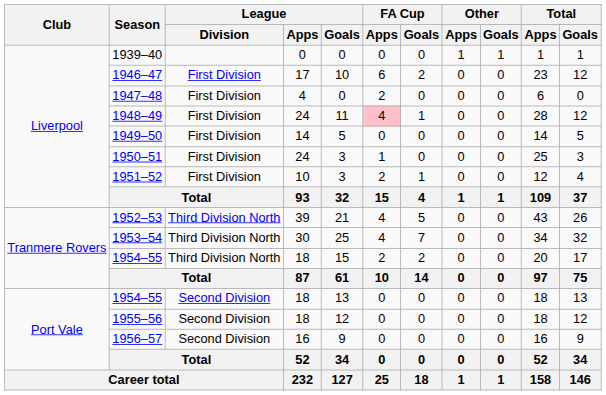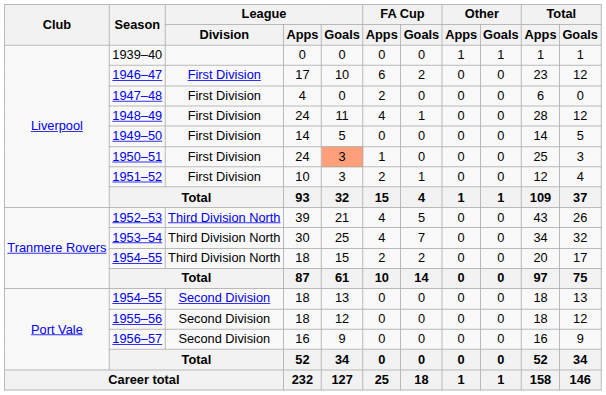(382, 116) pink background -> (382, 116) no background
(342, 156) no background -> (342, 156) lightsalmon background
